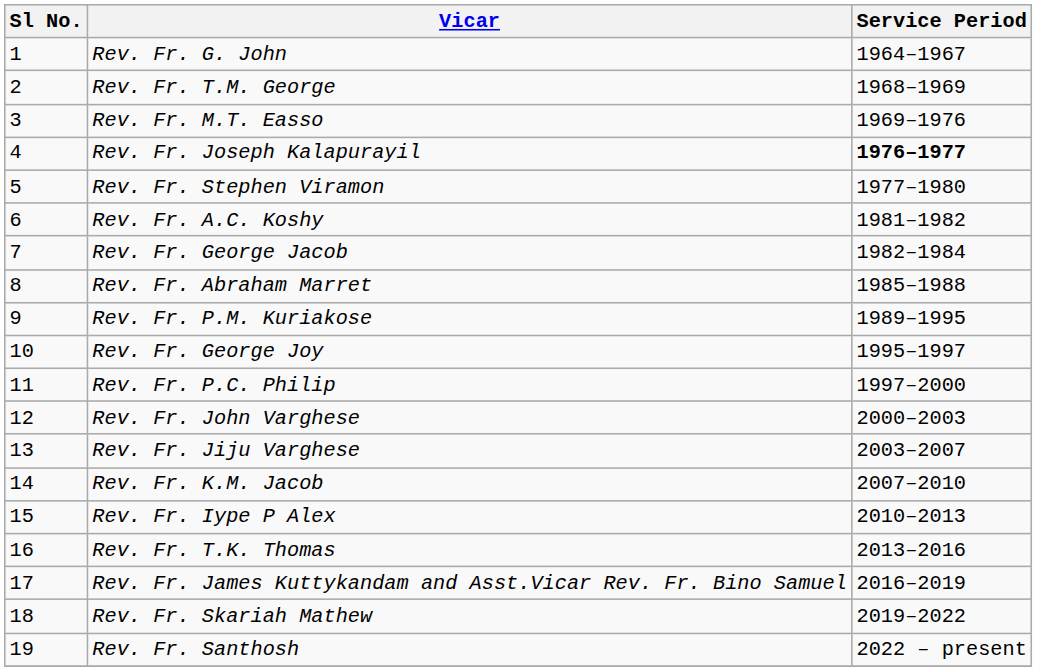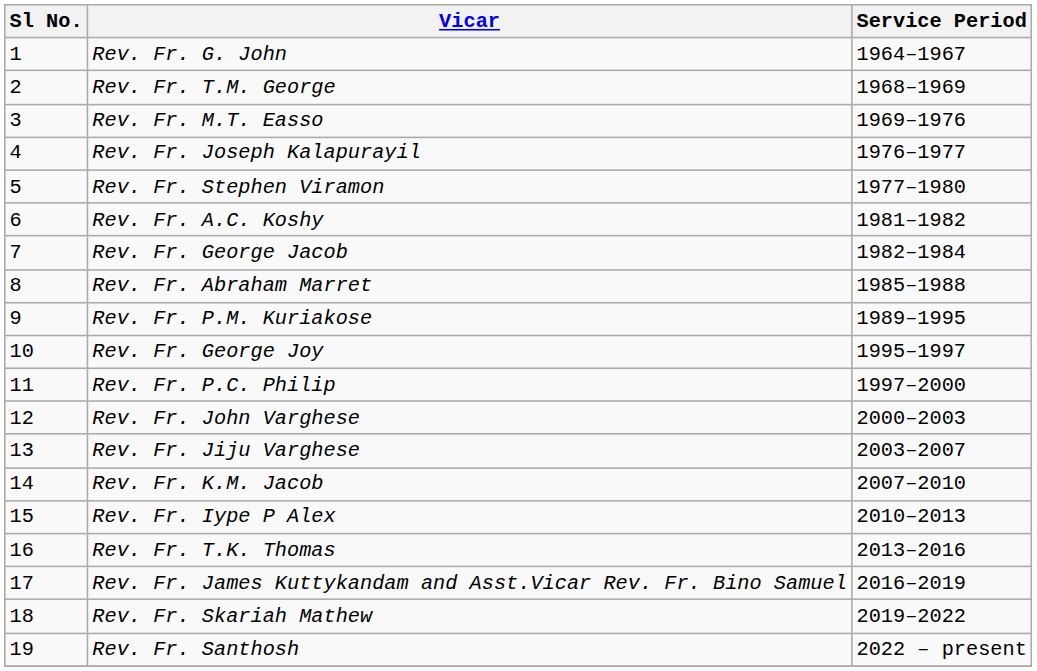(911, 154) bold -> (911, 154) normal
